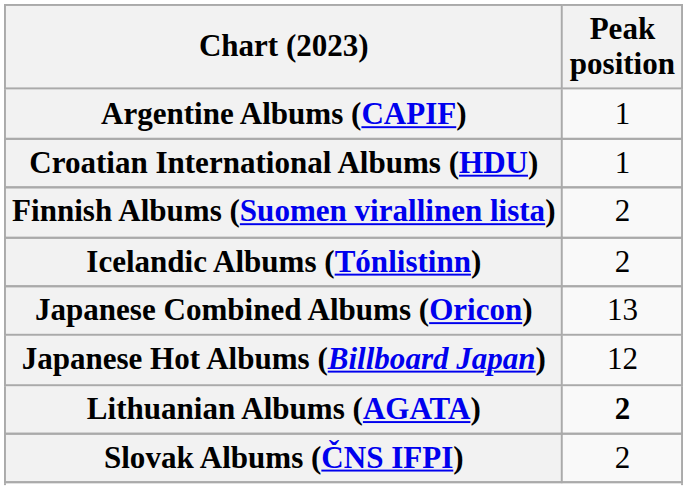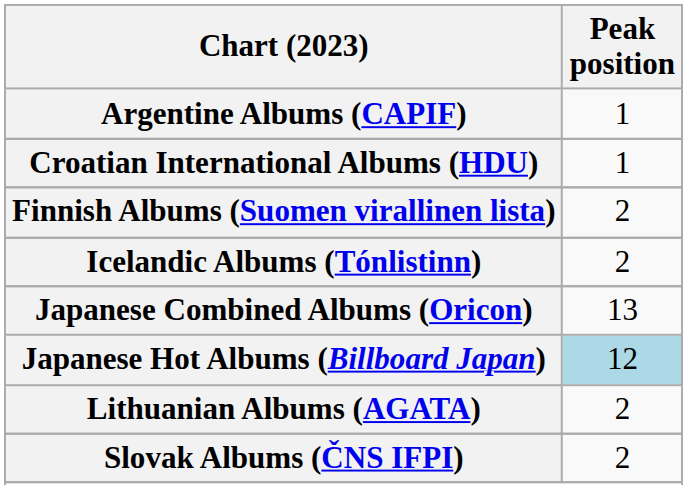(622, 359) no background -> (622, 359) lightblue background
(622, 408) bold -> (622, 408) normal
